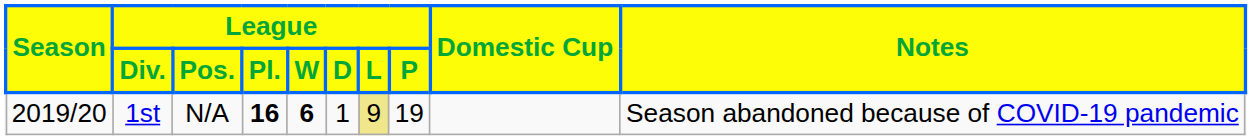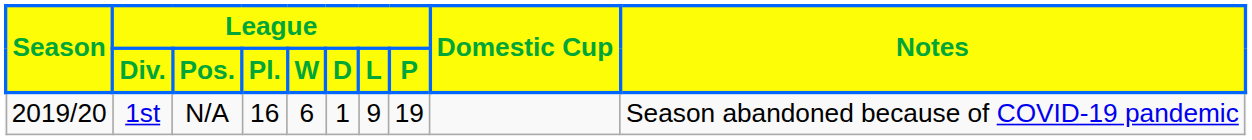(265, 113) bold -> (265, 113) normal
(307, 113) bold -> (307, 113) normal
(374, 113) khaki background -> (374, 113) no background
